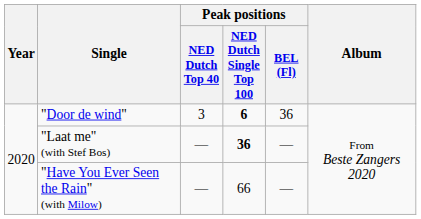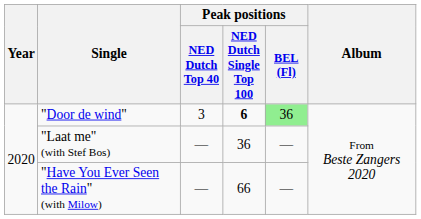(286, 114) no background -> (286, 114) lightgreen background
(244, 144) bold -> (244, 144) normal
